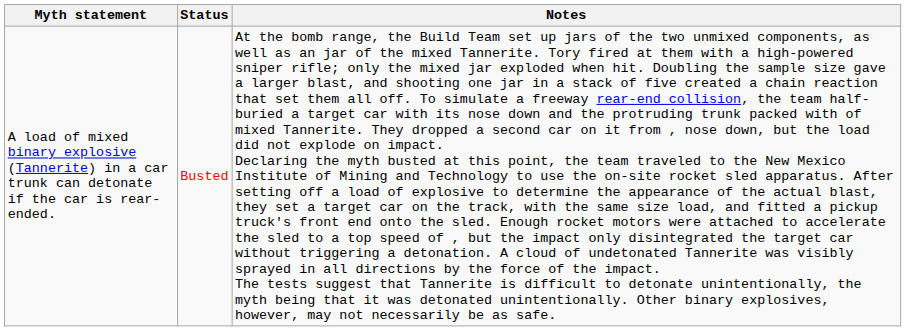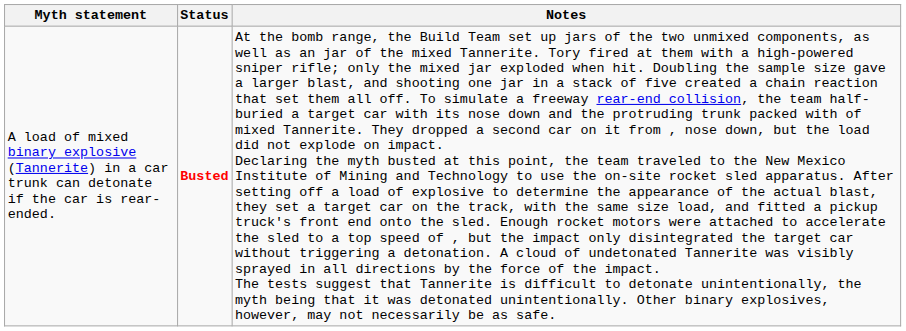(204, 176) normal -> (204, 176) bold
